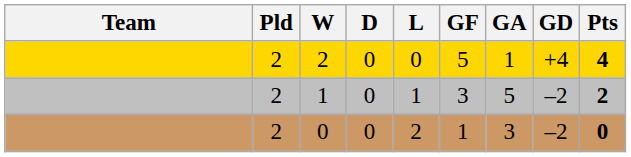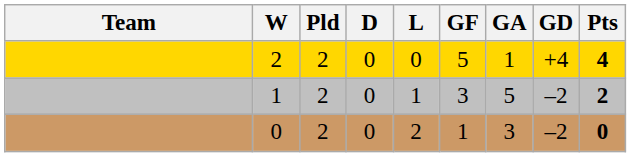columns swapped: (276, 22) <-> (323, 22)
